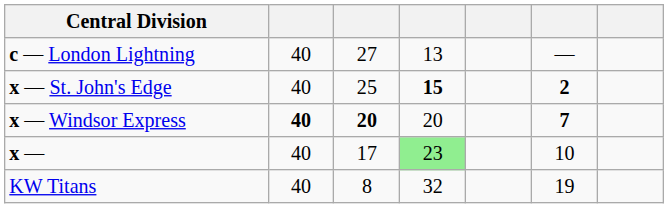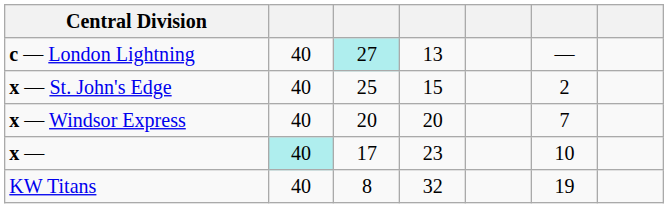(367, 54) no background -> (367, 54) paleturquoise background
(433, 87) bold -> (433, 87) normal
(564, 87) bold -> (564, 87) normal
(301, 120) bold -> (301, 120) normal
(367, 120) bold -> (367, 120) normal
(564, 120) bold -> (564, 120) normal
(301, 153) no background -> (301, 153) paleturquoise background
(433, 153) lightgreen background -> (433, 153) no background
